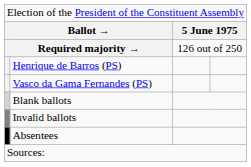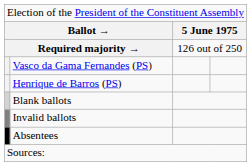rows swapped: (67, 65) <-> (82, 83)
